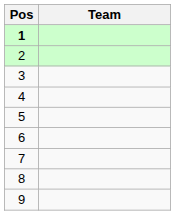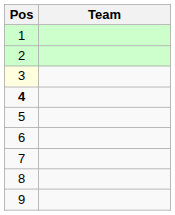(22, 35) bold -> (22, 35) normal
(22, 76) no background -> (22, 76) lightyellow background
(22, 96) normal -> (22, 96) bold
